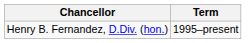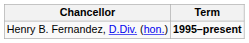(206, 30) normal -> (207, 30) bold
